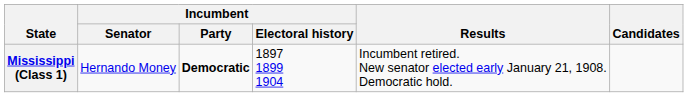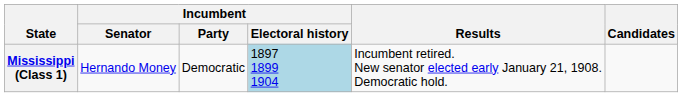(216, 68) bold -> (213, 68) normal
(269, 68) no background -> (265, 68) lightblue background
